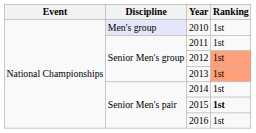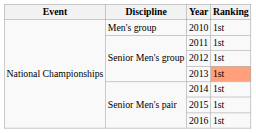(132, 27) lavender background -> (132, 27) no background
(219, 58) lightsalmon background -> (219, 58) no background
(219, 105) bold -> (219, 105) normal
